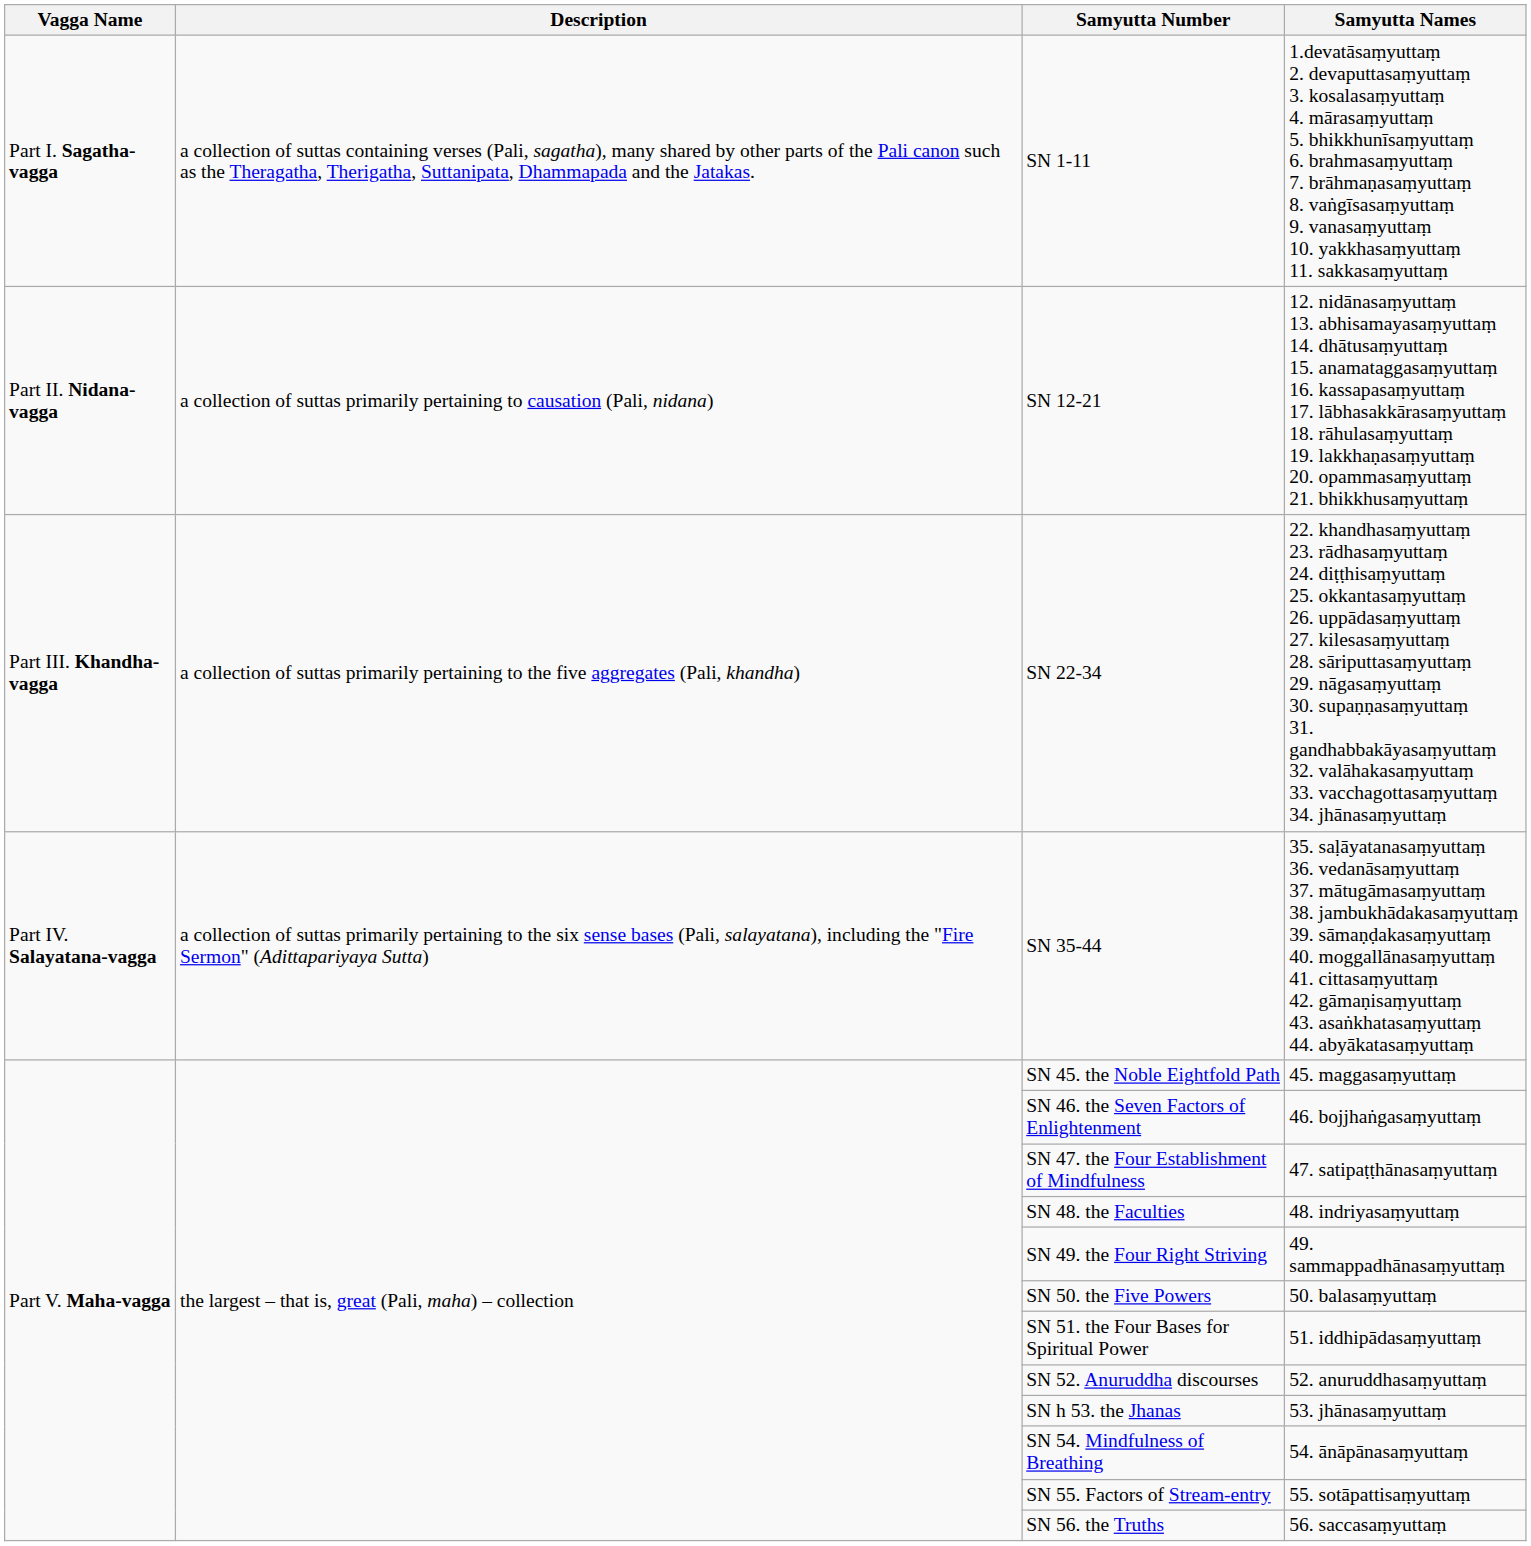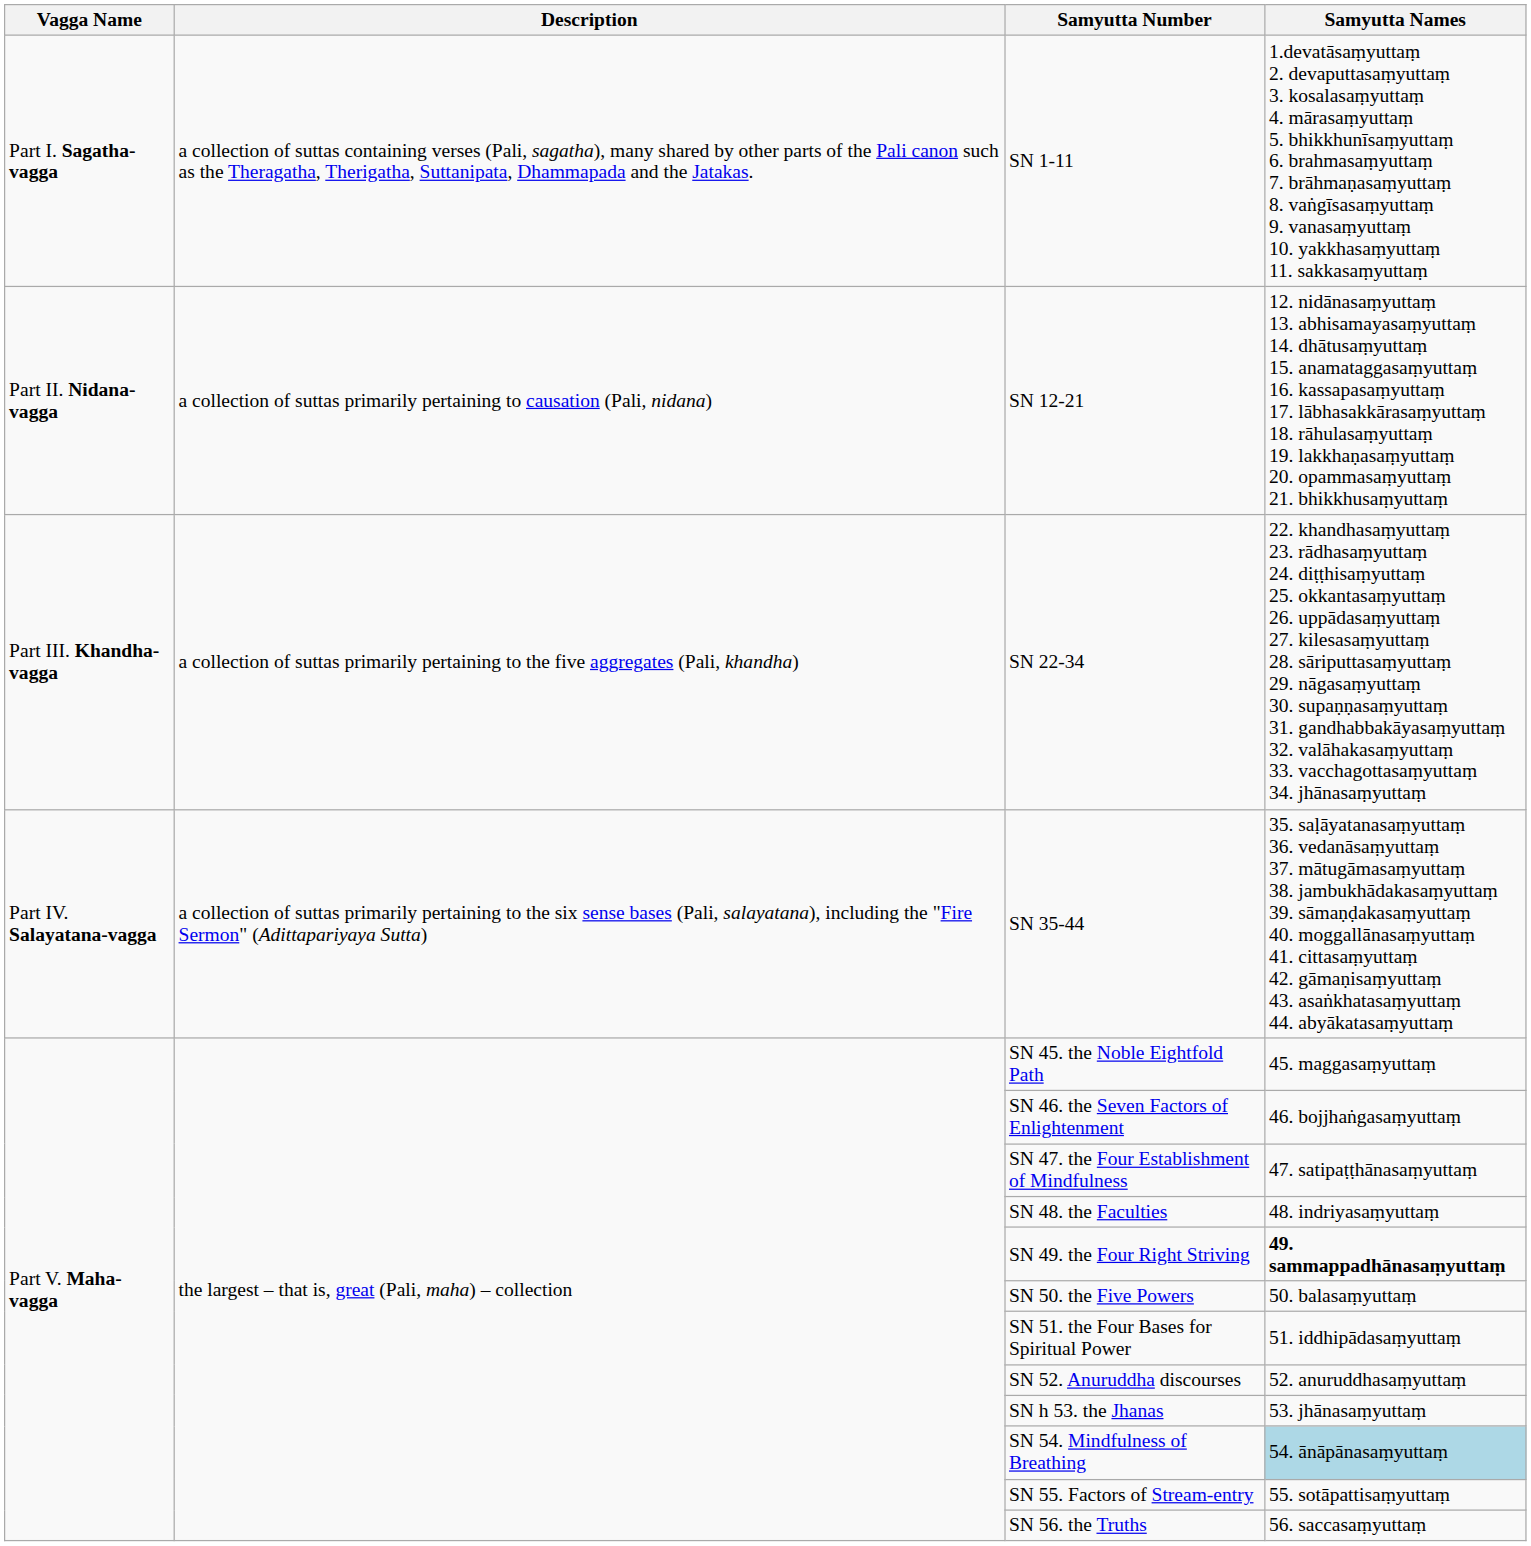(1397, 1253) normal -> (1387, 1253) bold
(1379, 1452) no background -> (1358, 1452) lightblue background
